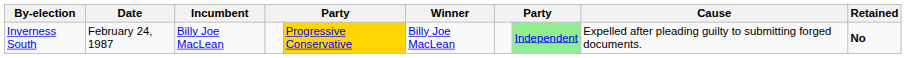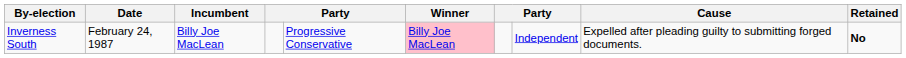(319, 37) gold background -> (319, 37) no background
(432, 37) no background -> (432, 37) pink background
(546, 37) lightgreen background -> (546, 37) no background
